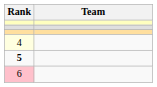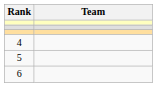(19, 42) lightyellow background -> (19, 42) no background
(19, 58) bold -> (19, 58) normal
(19, 74) pink background -> (19, 74) no background
